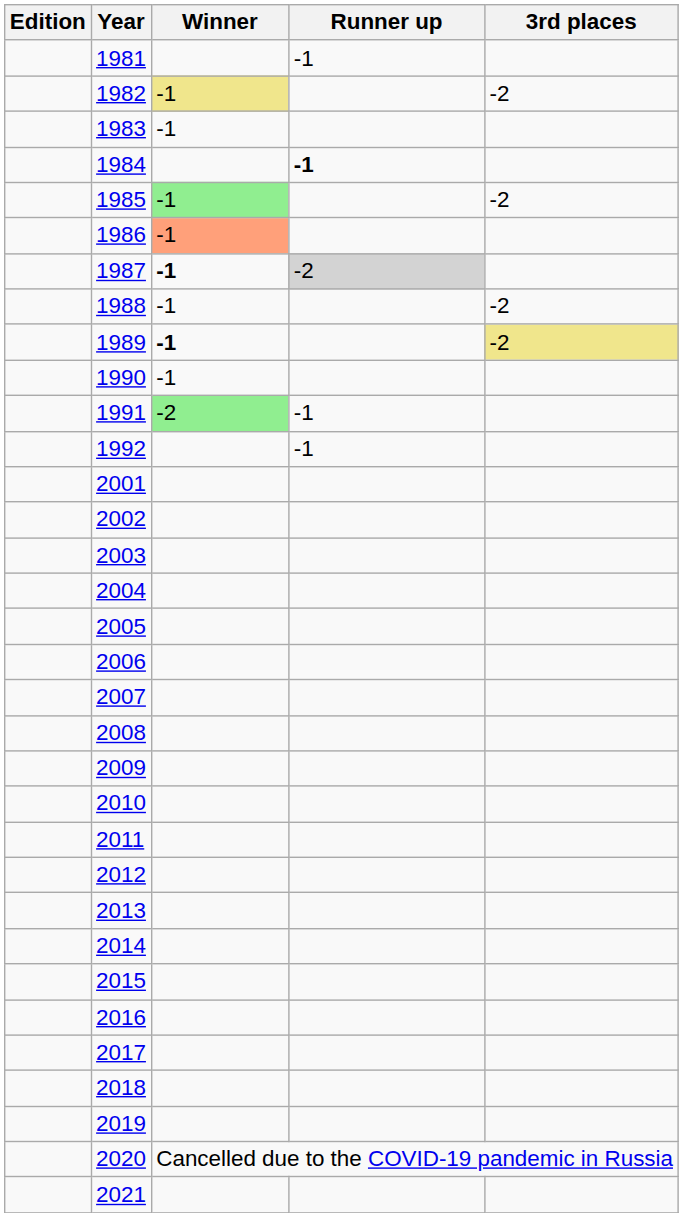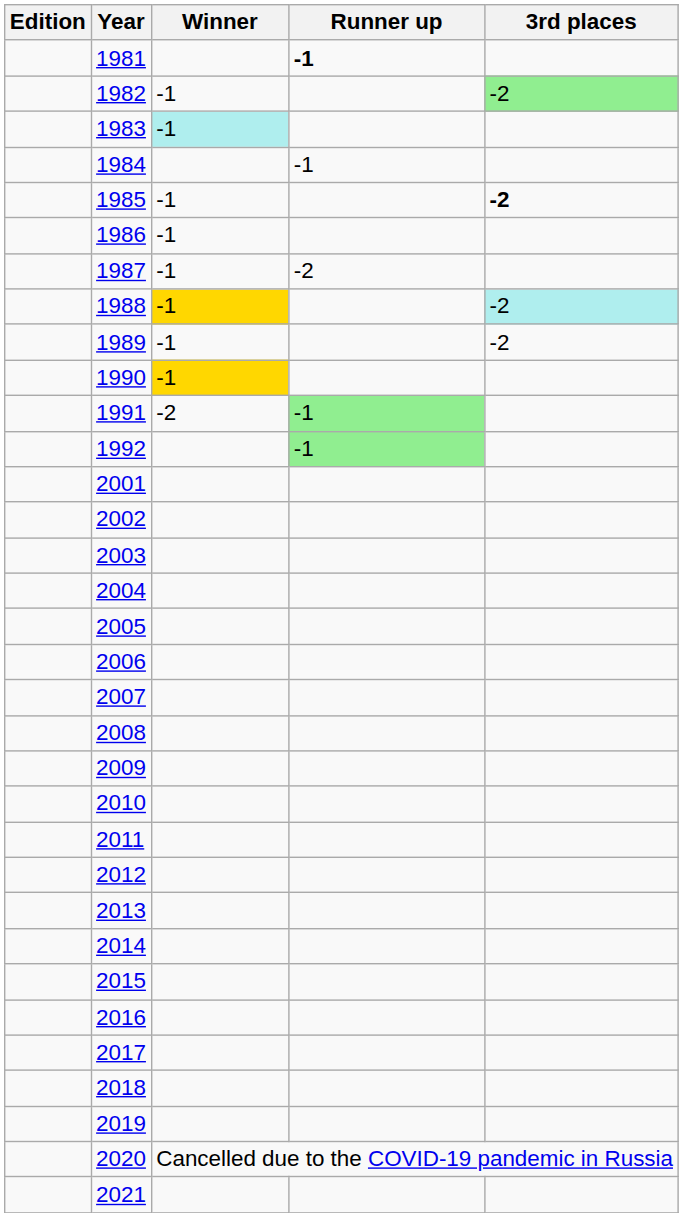(304, 57) normal -> (304, 57) bold
(166, 93) khaki background -> (166, 93) no background
(499, 93) no background -> (499, 93) lightgreen background
(166, 128) no background -> (166, 128) paleturquoise background
(304, 164) bold -> (304, 164) normal
(166, 199) lightgreen background -> (166, 199) no background
(499, 199) normal -> (499, 199) bold
(166, 235) lightsalmon background -> (166, 235) no background
(166, 270) bold -> (166, 270) normal
(304, 270) lightgrey background -> (304, 270) no background
(166, 306) no background -> (166, 306) gold background
(499, 306) no background -> (499, 306) paleturquoise background
(166, 341) bold -> (166, 341) normal
(499, 341) khaki background -> (499, 341) no background
(166, 377) no background -> (166, 377) gold background
(166, 413) lightgreen background -> (166, 413) no background
(304, 413) no background -> (304, 413) lightgreen background
(304, 448) no background -> (304, 448) lightgreen background
